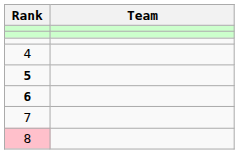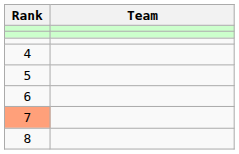(27, 75) bold -> (27, 75) normal
(27, 96) bold -> (27, 96) normal
(27, 117) no background -> (27, 117) lightsalmon background
(27, 138) pink background -> (27, 138) no background
